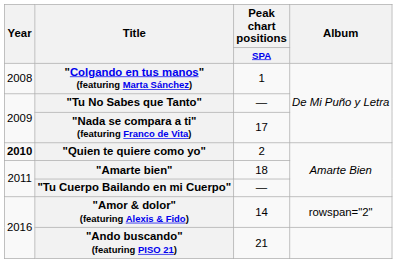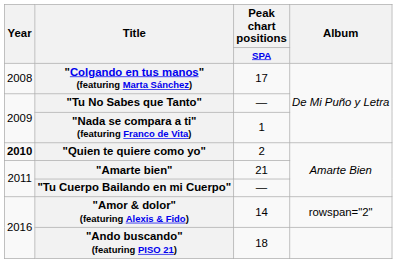(262, 78) 1 -> (262, 78) 17
(262, 127) 17 -> (262, 127) 1
(262, 169) 18 -> (262, 169) 21
(262, 243) 21 -> (262, 243) 18
